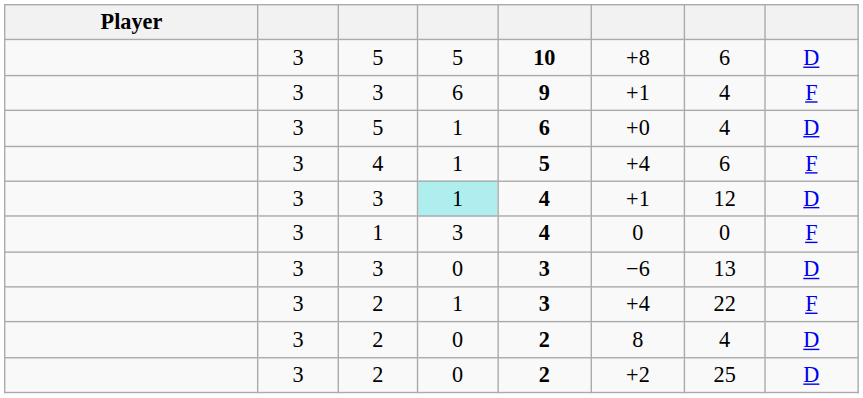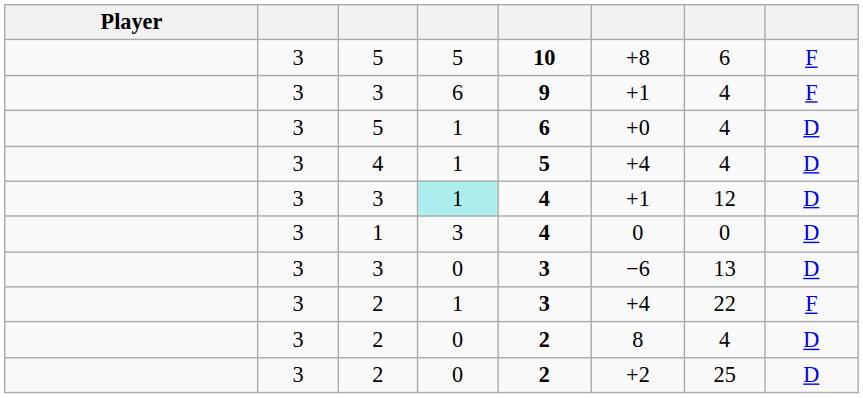(811, 57) D -> (811, 57) F
(725, 163) 6 -> (725, 163) 4
(811, 163) F -> (811, 163) D
(811, 233) F -> (811, 233) D
